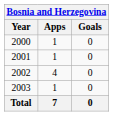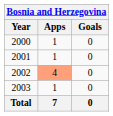(55, 73) no background -> (55, 73) lightsalmon background
